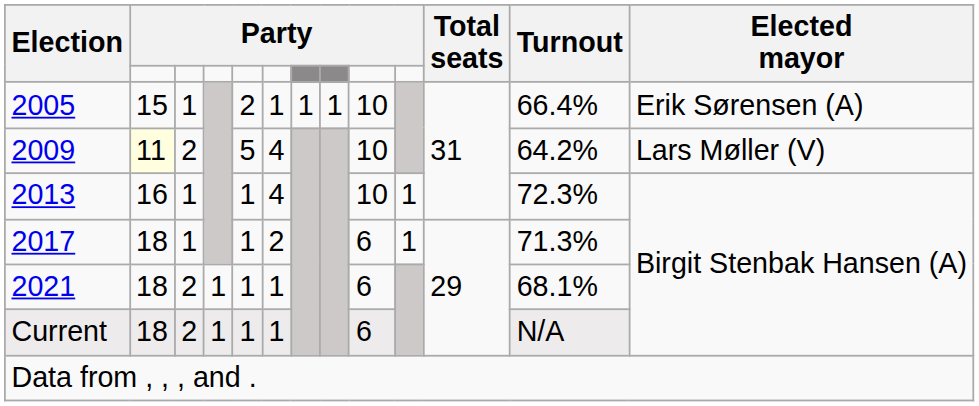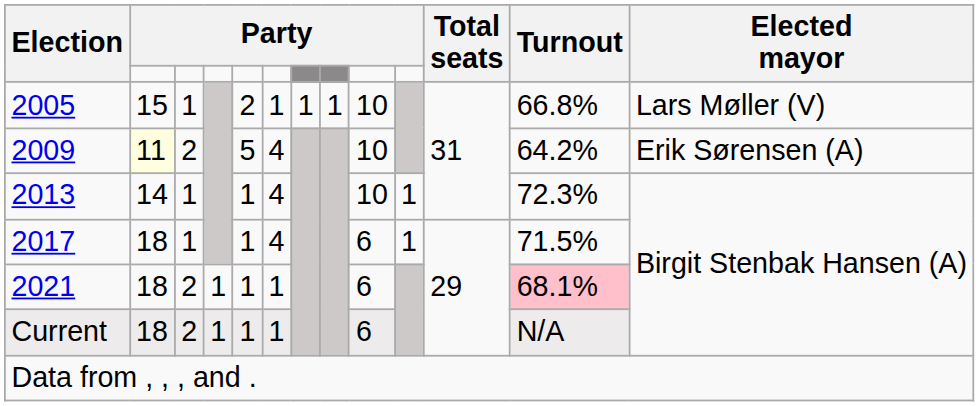(557, 104) 66.4% -> (557, 104) 66.8%
(750, 104) Erik Sørensen (A) -> (731, 104) Lars Møller (V)
(731, 150) Lars Møller (V) -> (750, 150) Erik Sørensen (A)
(152, 195) 16 -> (152, 195) 14
(277, 241) 2 -> (277, 241) 4
(557, 241) 71.3% -> (557, 241) 71.5%
(557, 286) no background -> (557, 286) pink background
